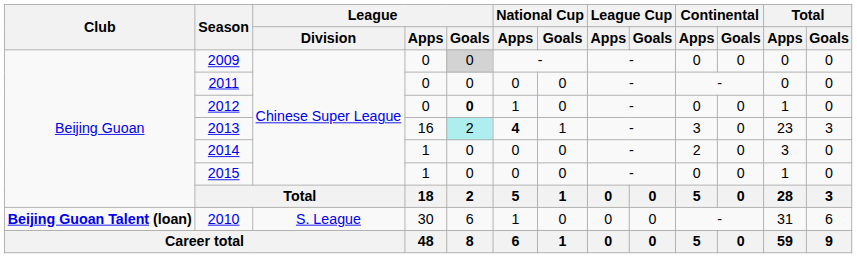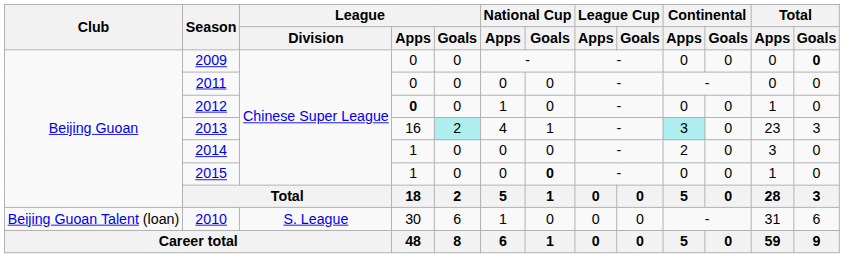(470, 60) lightgrey background -> (457, 60) no background
(829, 60) normal -> (817, 60) bold
(426, 106) normal -> (413, 106) bold
(470, 106) bold -> (457, 106) normal
(515, 128) bold -> (503, 128) normal
(697, 128) no background -> (684, 128) paleturquoise background
(563, 173) normal -> (550, 173) bold
(100, 219) bold -> (93, 219) normal
